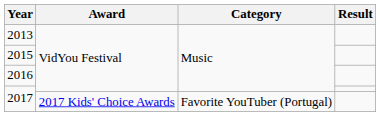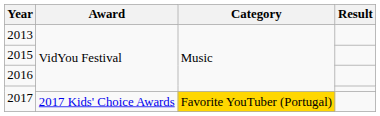(256, 101) no background -> (256, 101) gold background
